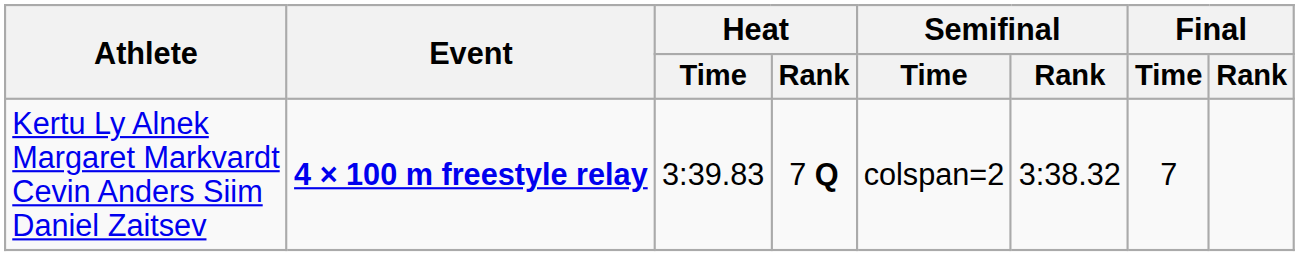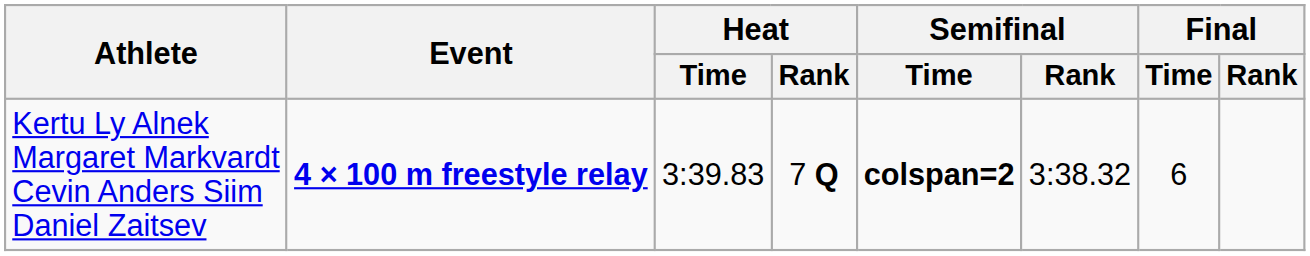(934, 175) normal -> (939, 175) bold
(1169, 175) 7 -> (1179, 175) 6
